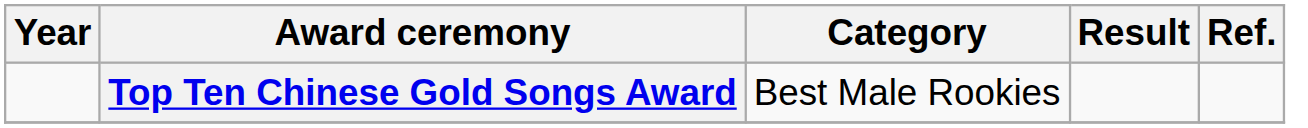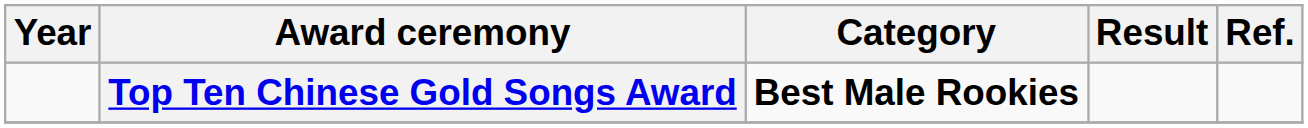(907, 92) normal -> (916, 92) bold
